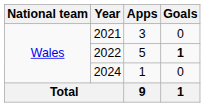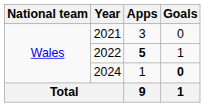(142, 53) normal -> (142, 53) bold
(180, 53) bold -> (180, 53) normal
(180, 72) normal -> (180, 72) bold
